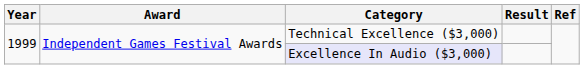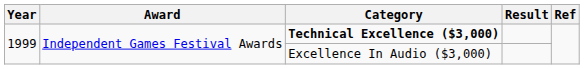(394, 34) normal -> (394, 34) bold
(390, 54) lavender background -> (390, 54) no background
